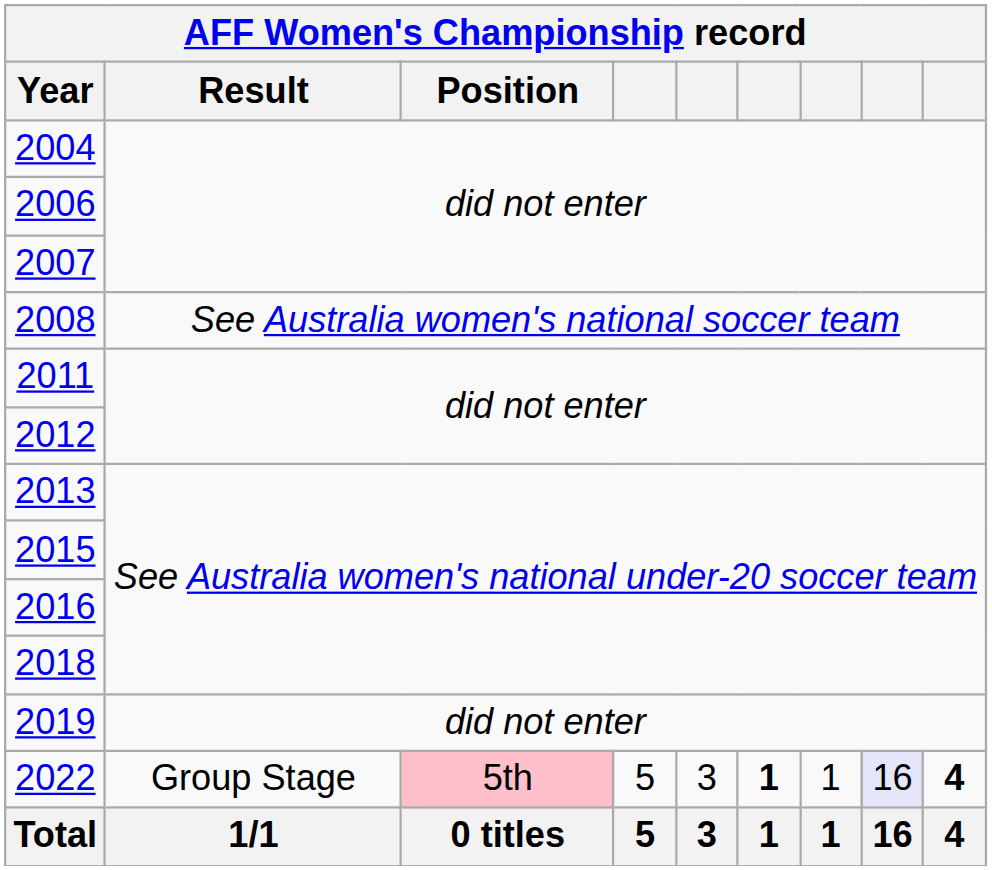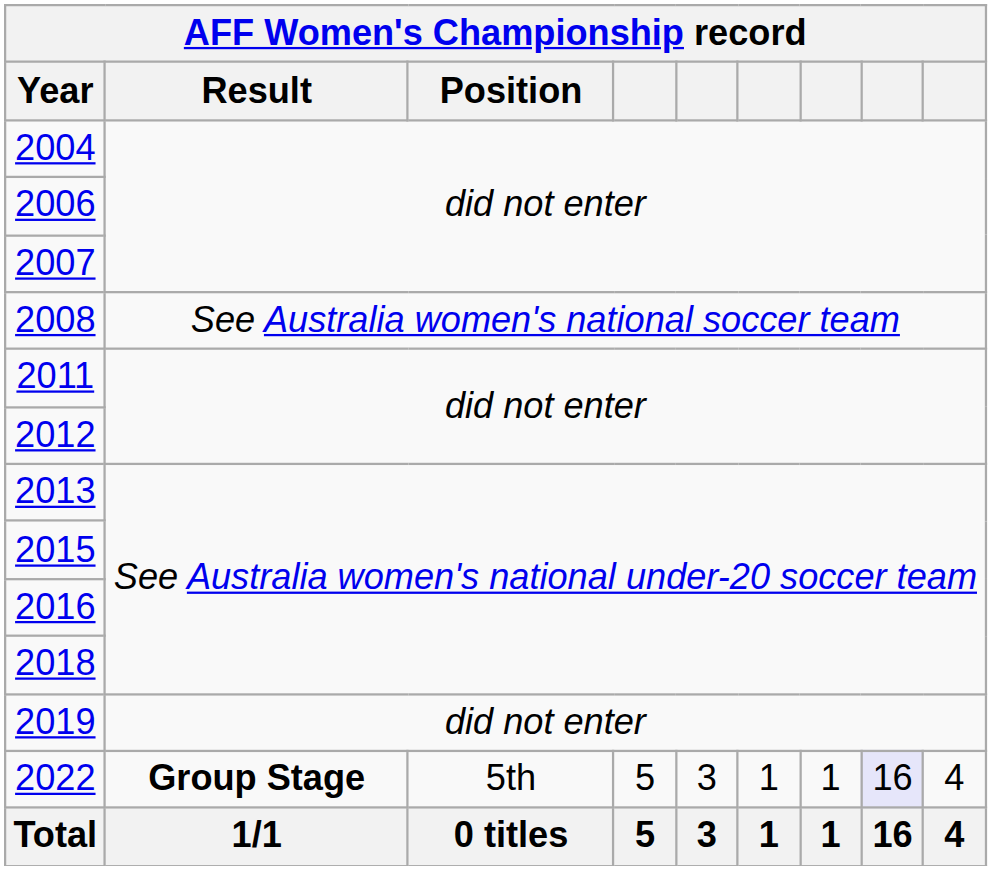(253, 778) normal -> (257, 778) bold
(508, 778) pink background -> (511, 778) no background
(769, 778) bold -> (769, 778) normal
(954, 778) bold -> (954, 778) normal
